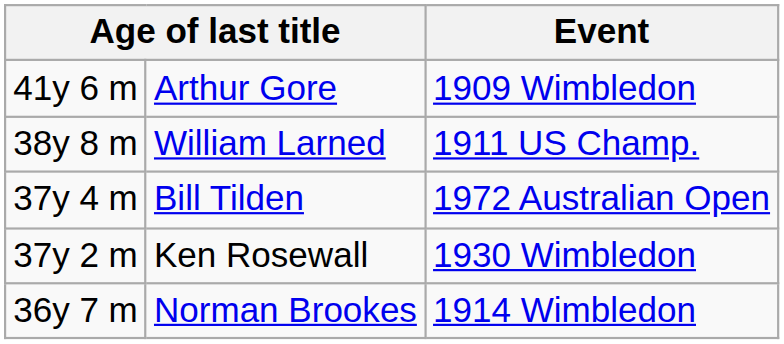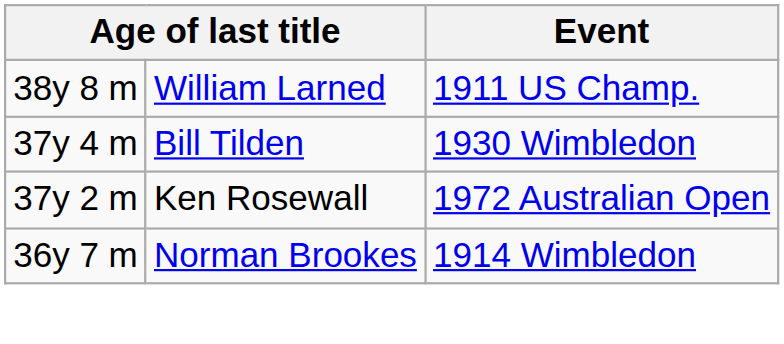- row: (76, 87)
(602, 199) 1972 Australian Open -> (565, 143) 1930 Wimbledon
(565, 254) 1930 Wimbledon -> (602, 199) 1972 Australian Open
